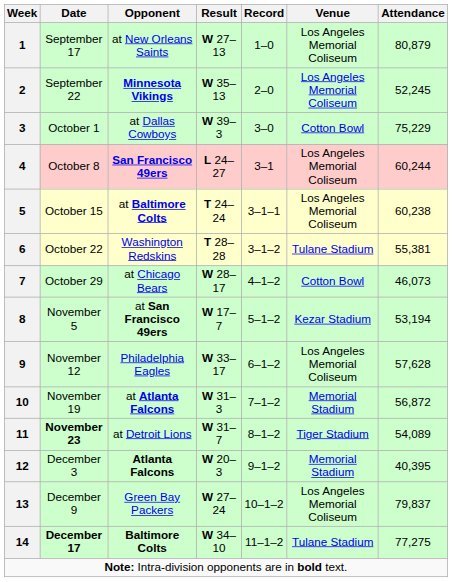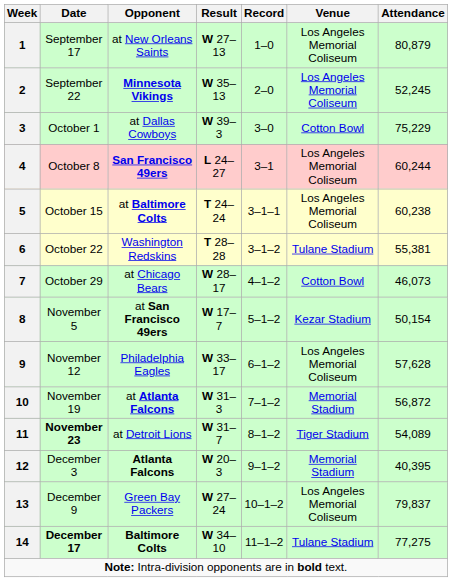(413, 319) 53,194 -> (413, 319) 50,154
